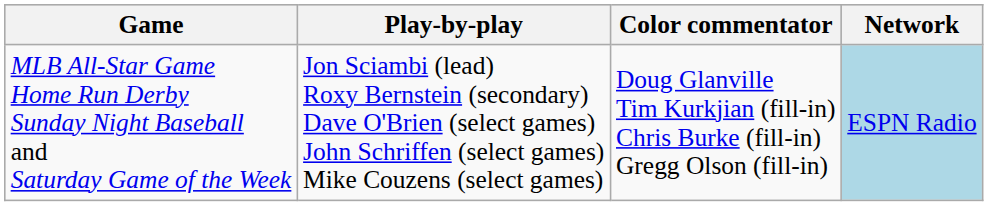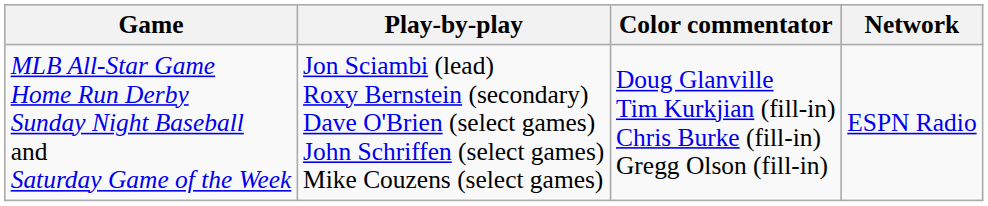(912, 122) lightblue background -> (912, 122) no background
